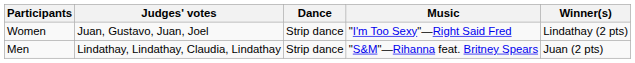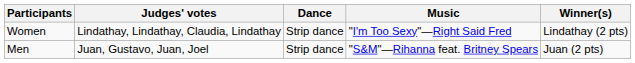(143, 31) Juan, Gustavo, Juan, Joel -> (179, 31) Lindathay, Lindathay, Claudia, Lindathay
(179, 49) Lindathay, Lindathay, Claudia, Lindathay -> (143, 49) Juan, Gustavo, Juan, Joel
